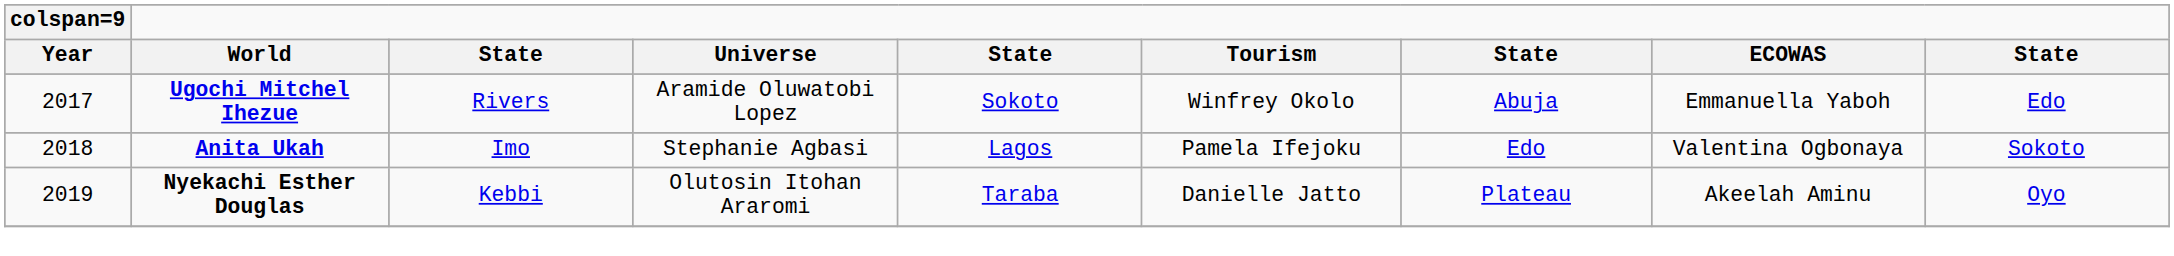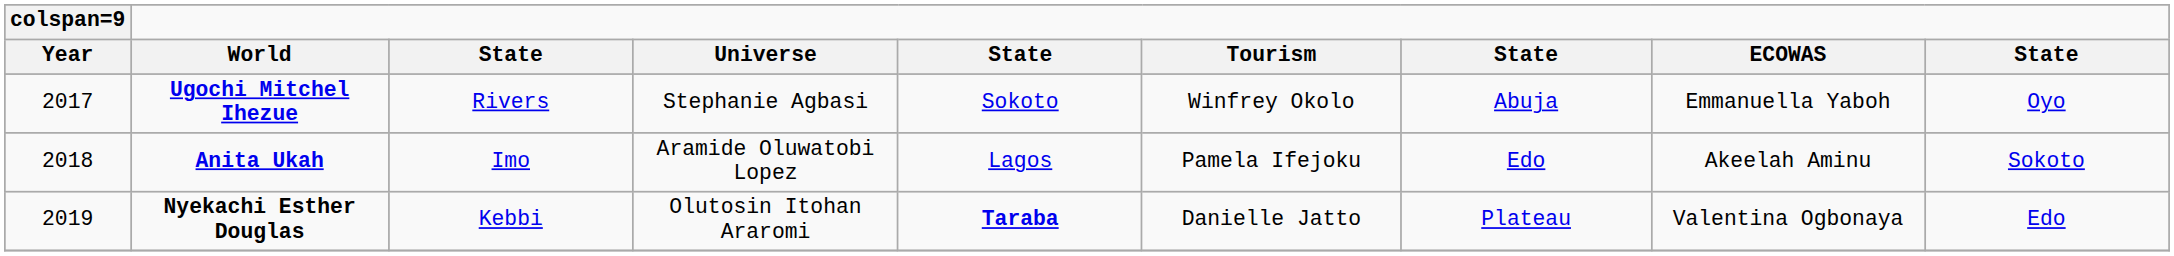(765, 104) Aramide Oluwatobi Lopez -> (765, 104) Stephanie Agbasi
(2046, 104) Edo -> (2046, 104) Oyo
(765, 150) Stephanie Agbasi -> (765, 162) Aramide Oluwatobi Lopez
(1788, 150) Valentina Ogbonaya -> (1788, 162) Akeelah Aminu
(1020, 197) normal -> (1020, 221) bold
(1788, 197) Akeelah Aminu -> (1788, 221) Valentina Ogbonaya
(2046, 197) Oyo -> (2046, 221) Edo
